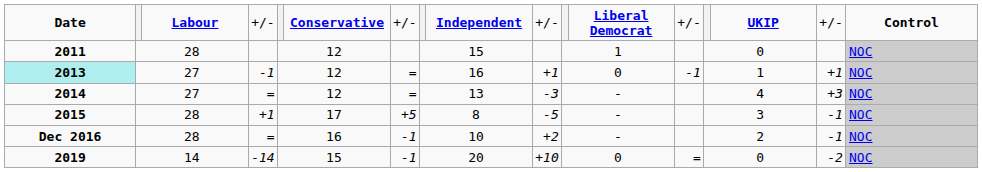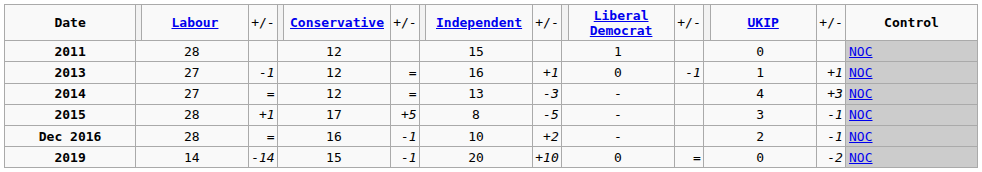(70, 72) paleturquoise background -> (70, 72) no background
